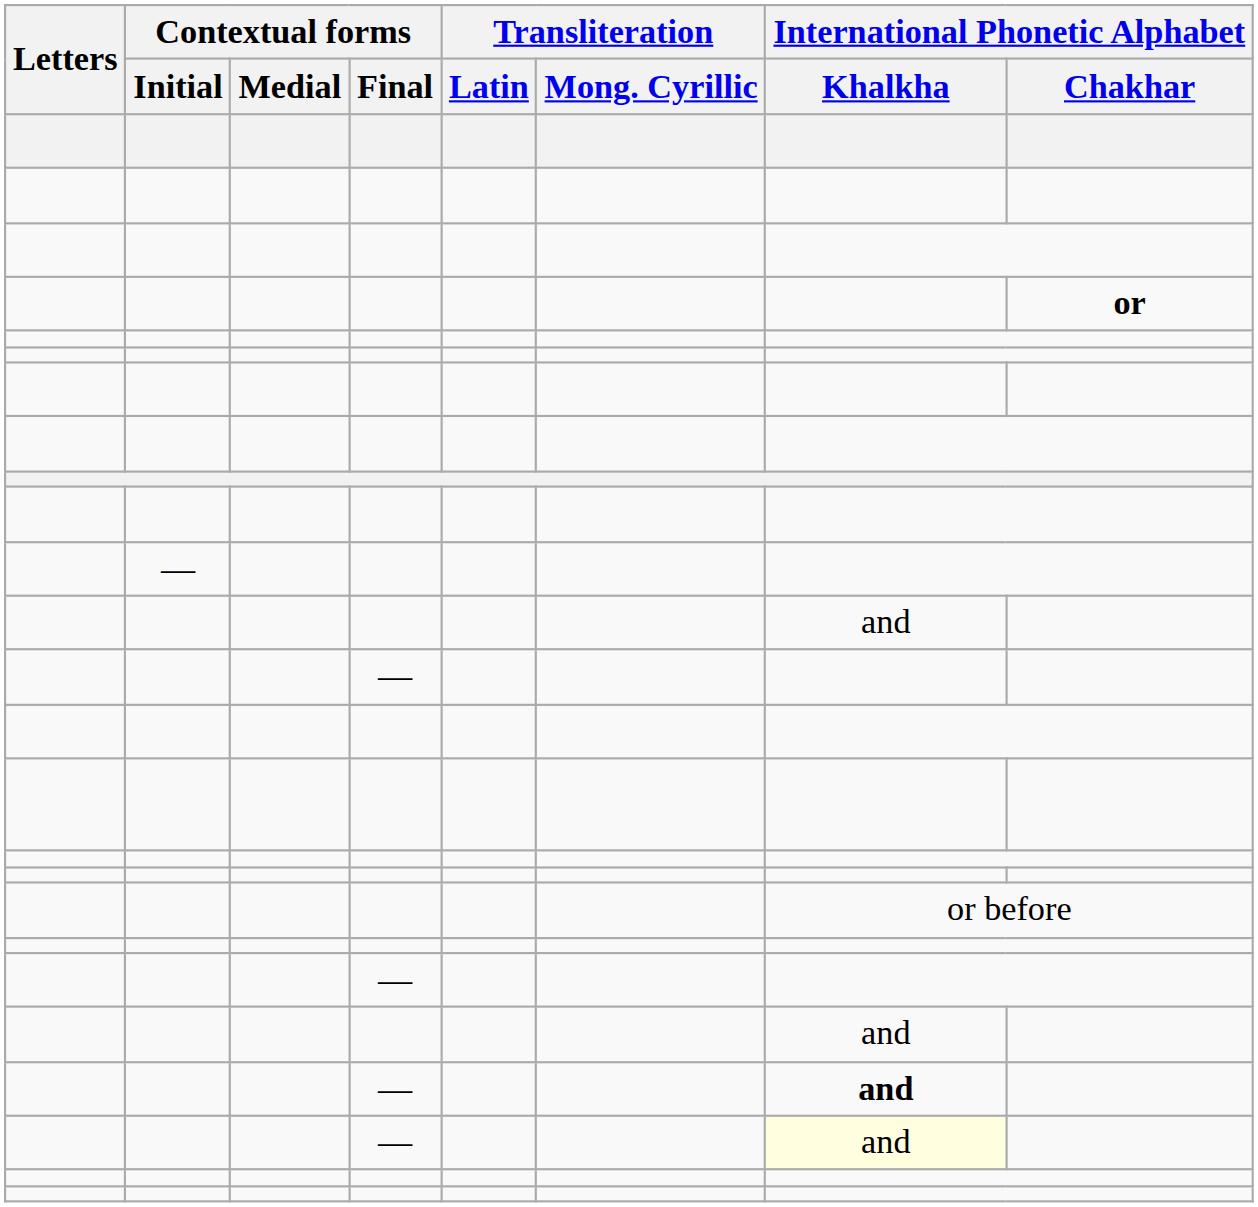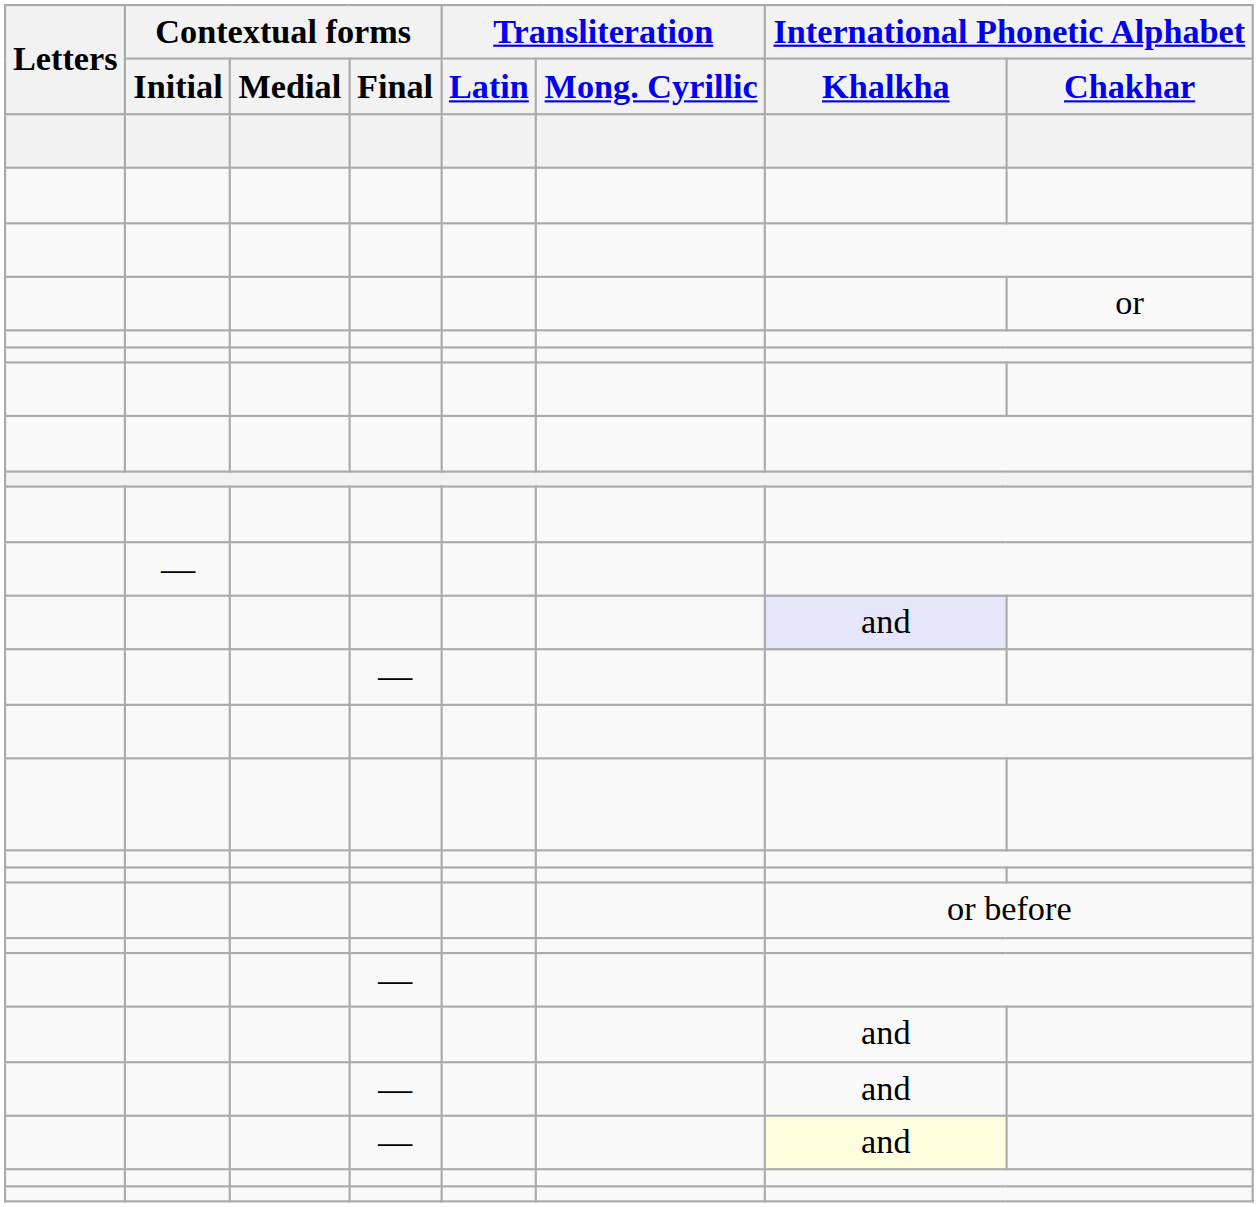(1130, 303) bold -> (1130, 303) normal
(886, 622) no background -> (886, 622) lavender background
(886, 1088) bold -> (886, 1088) normal
